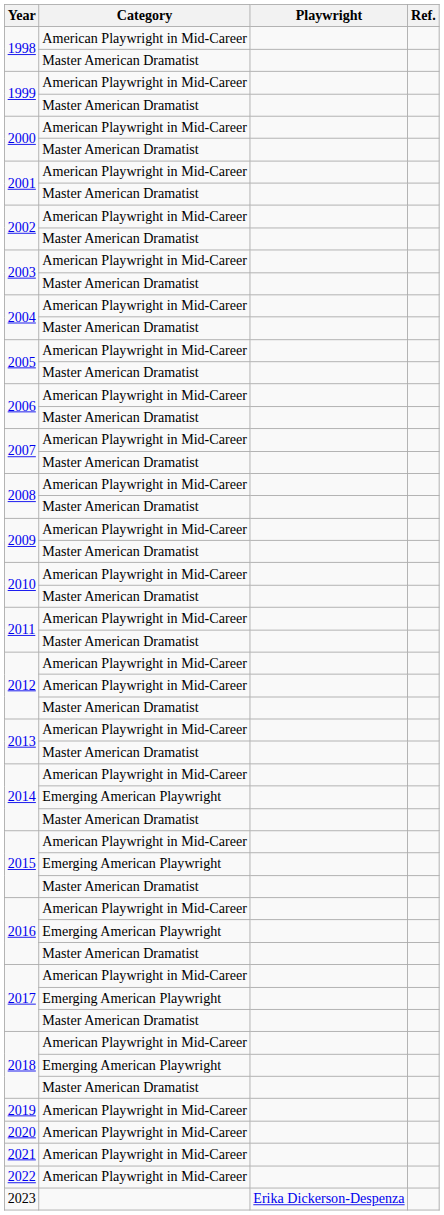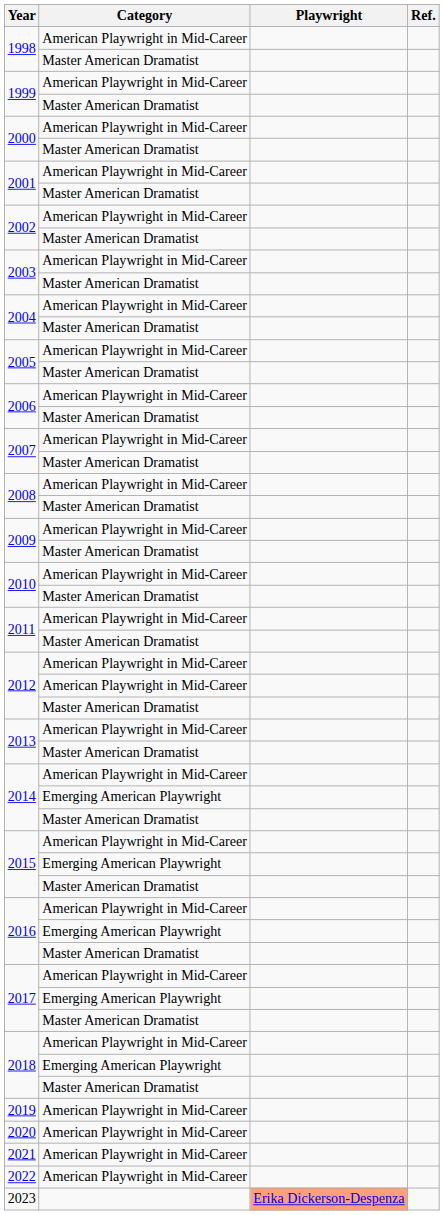(329, 1199) no background -> (329, 1199) lightsalmon background
